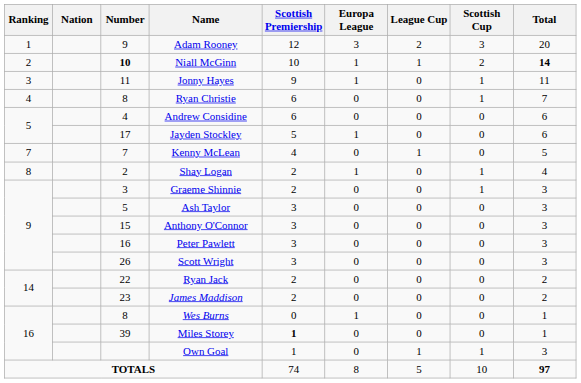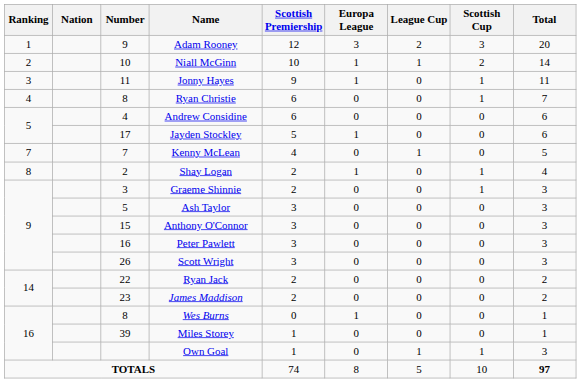(125, 62) bold -> (125, 62) normal
(544, 62) bold -> (544, 62) normal
(294, 333) bold -> (294, 333) normal
